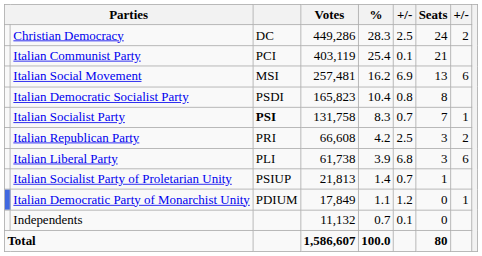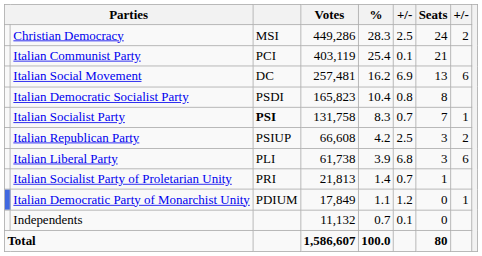(265, 35) DC -> (267, 35) MSI
(267, 76) MSI -> (265, 76) DC
(266, 138) PRI -> (273, 138) PSIUP
(273, 179) PSIUP -> (266, 179) PRI
